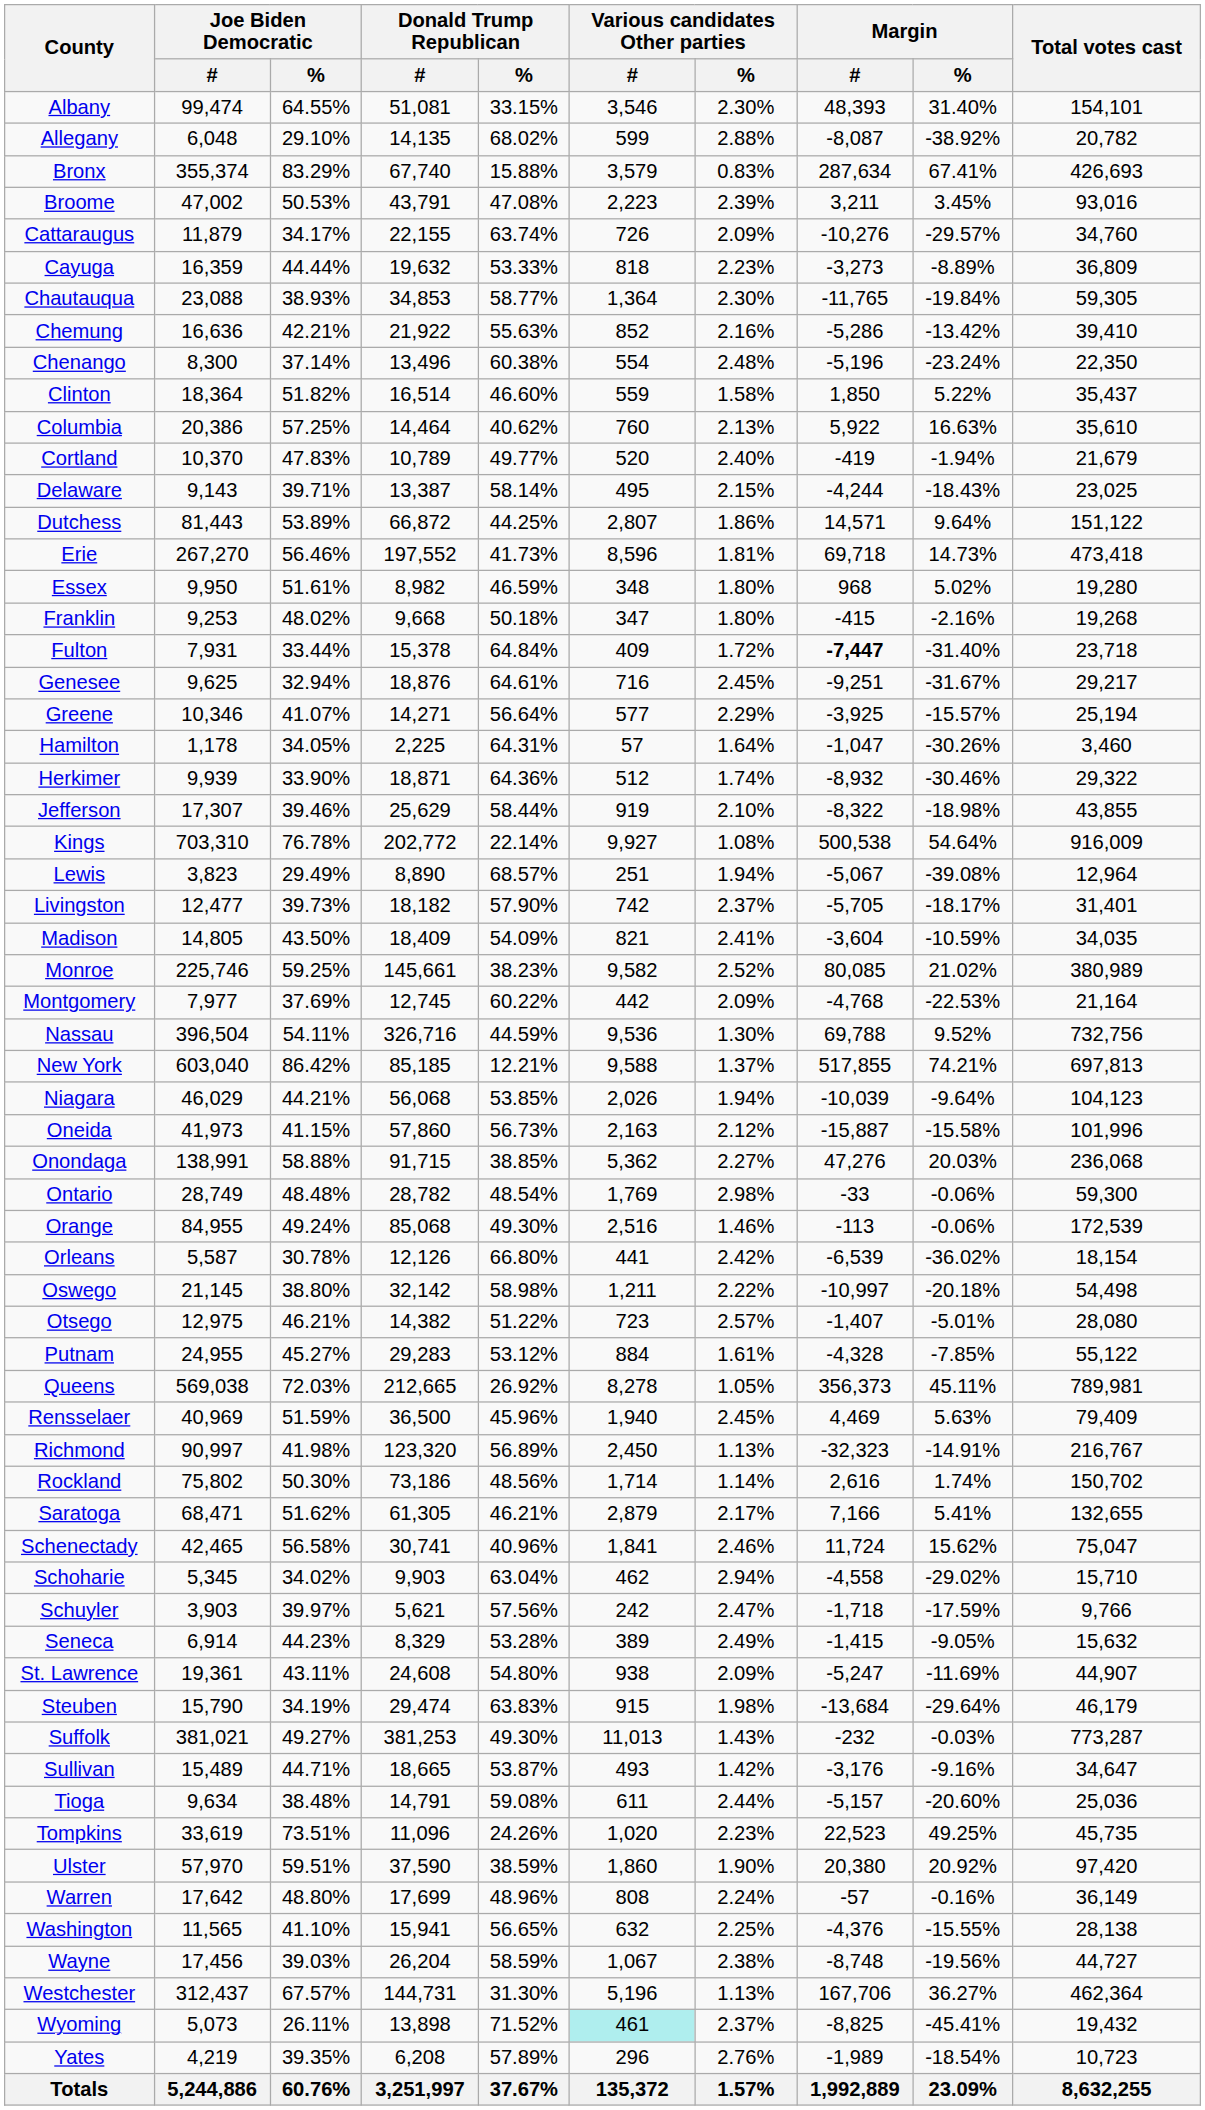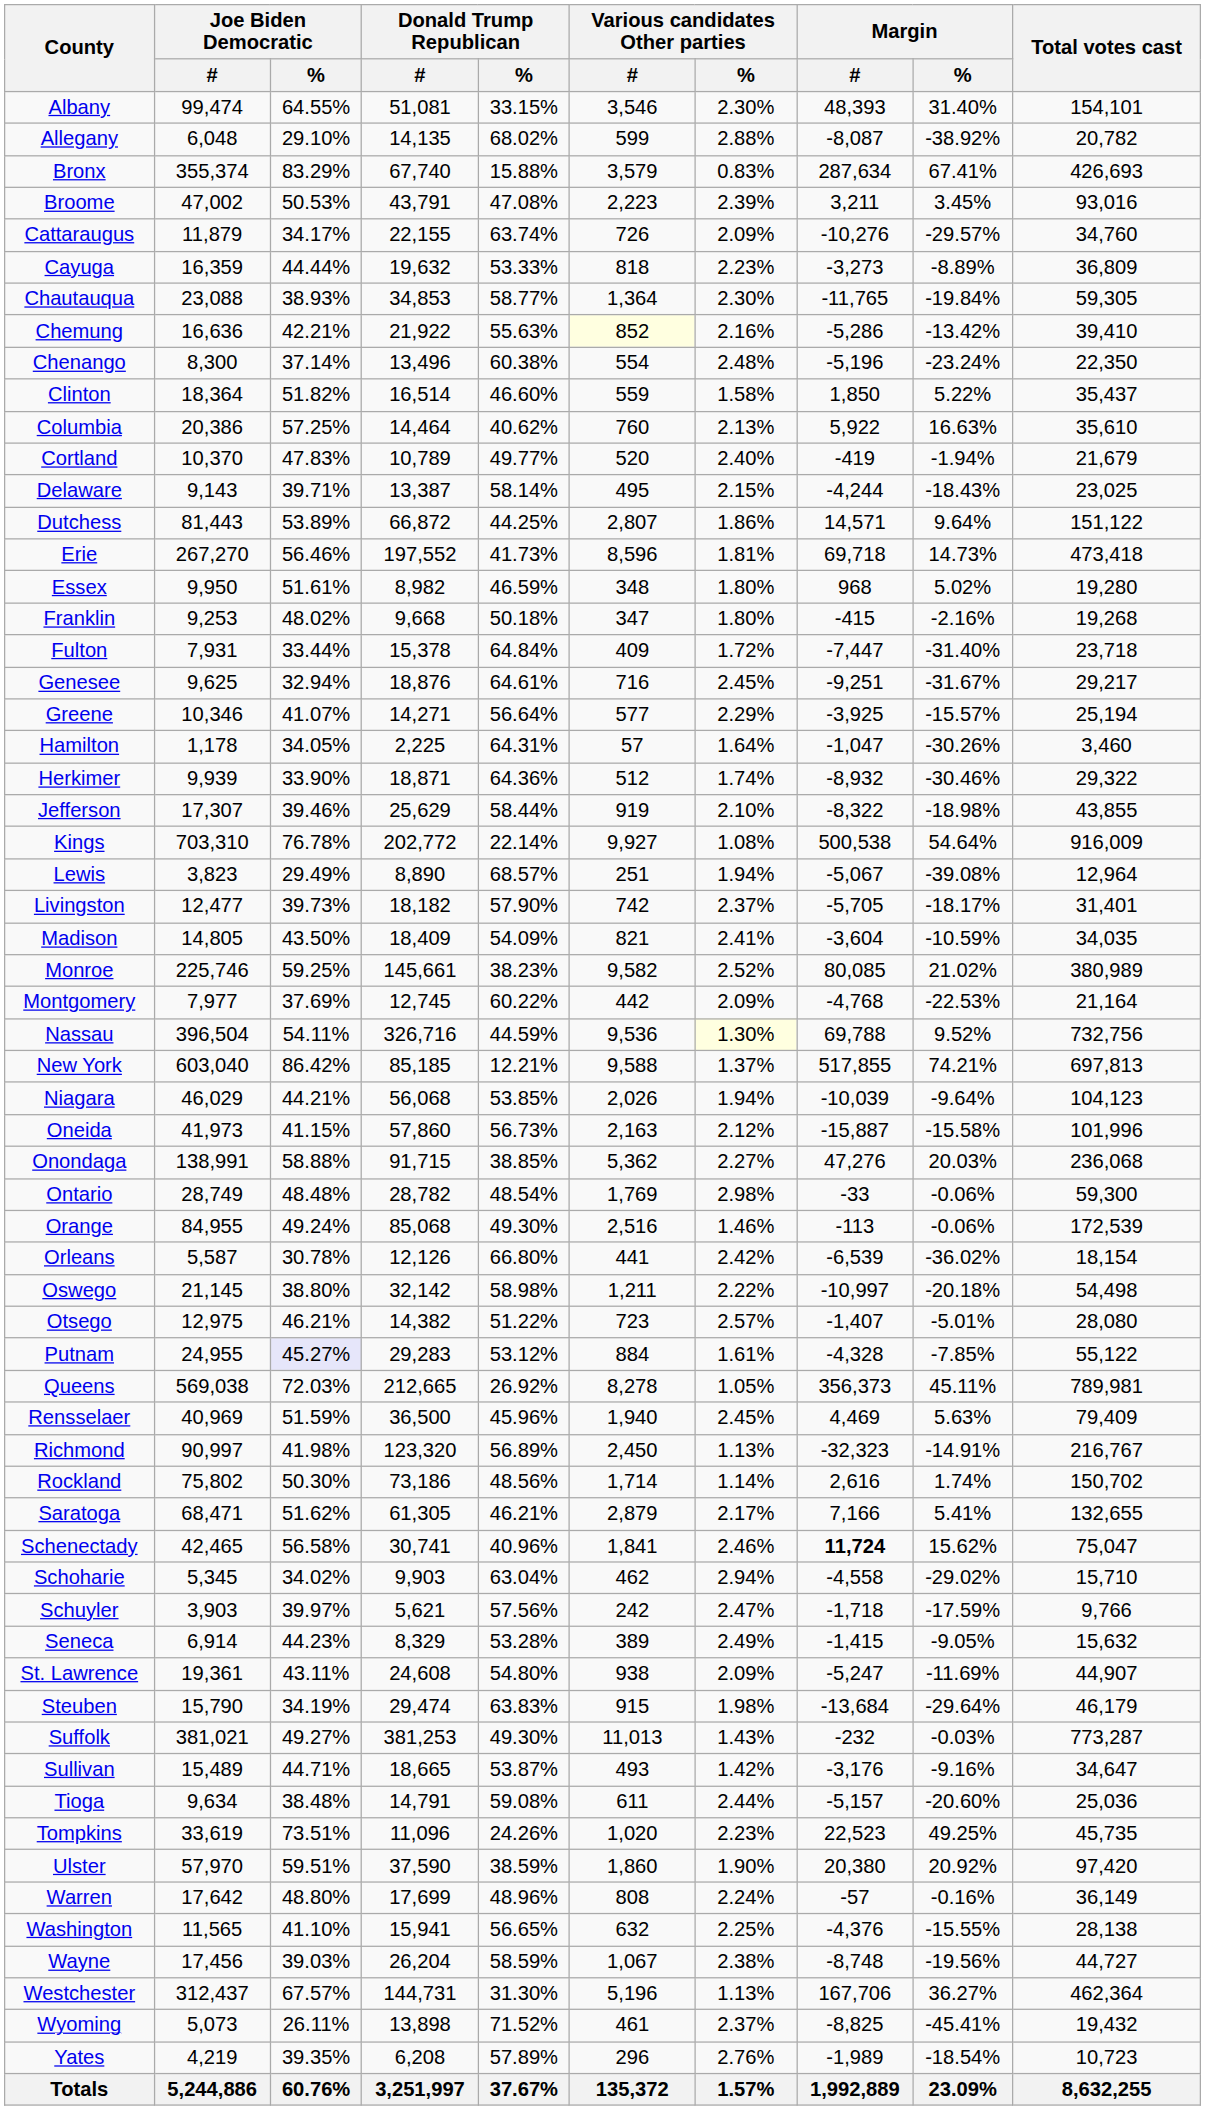(632, 330) no background -> (632, 330) lightyellow background
(855, 650) bold -> (855, 650) normal
(746, 1034) no background -> (746, 1034) lightyellow background
(316, 1354) no background -> (316, 1354) lavender background
(855, 1545) normal -> (855, 1545) bold
(632, 2025) paleturquoise background -> (632, 2025) no background
